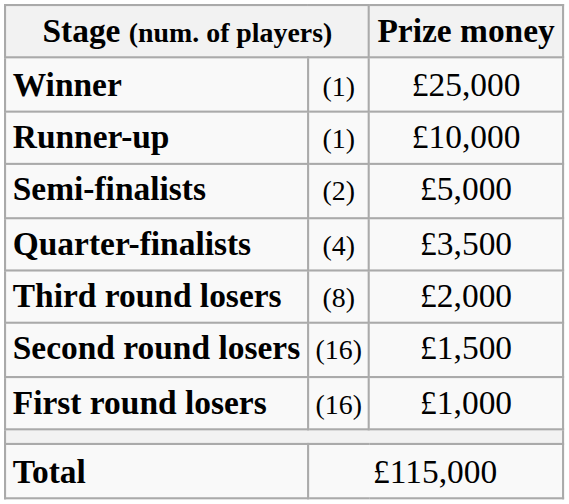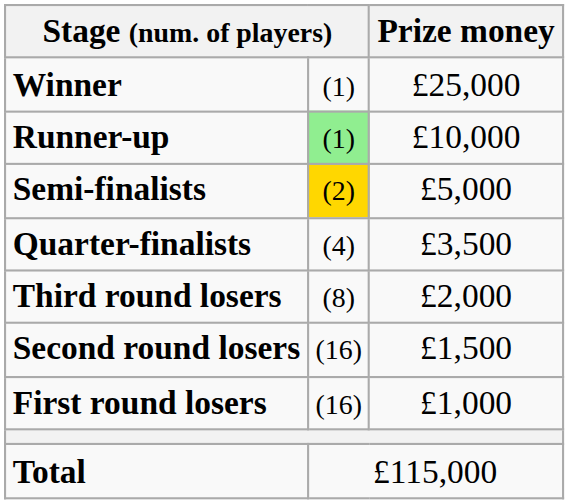(339, 139) no background -> (339, 139) lightgreen background
(339, 192) no background -> (339, 192) gold background
